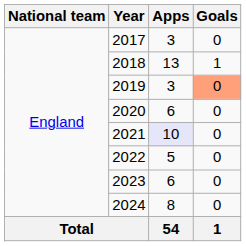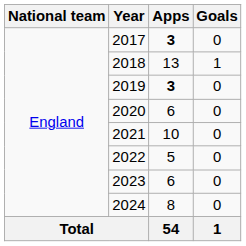(171, 39) normal -> (171, 39) bold
(171, 87) normal -> (171, 87) bold
(217, 87) lightsalmon background -> (217, 87) no background
(171, 134) lavender background -> (171, 134) no background
